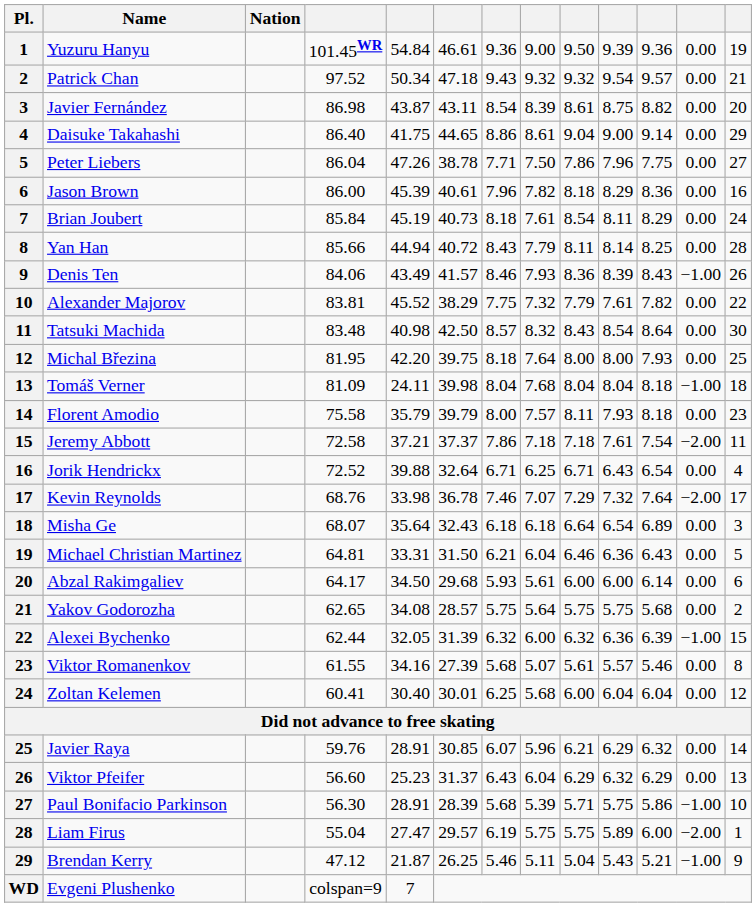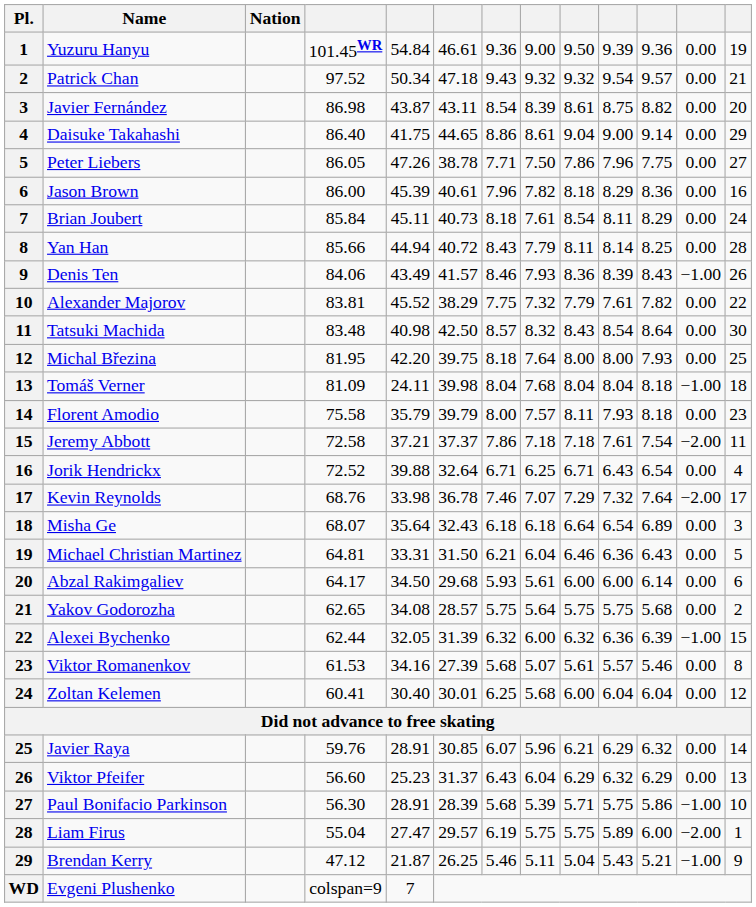(345, 162) 86.04 -> (345, 162) 86.05
(410, 218) 45.19 -> (410, 218) 45.11
(345, 665) 61.55 -> (345, 665) 61.53
